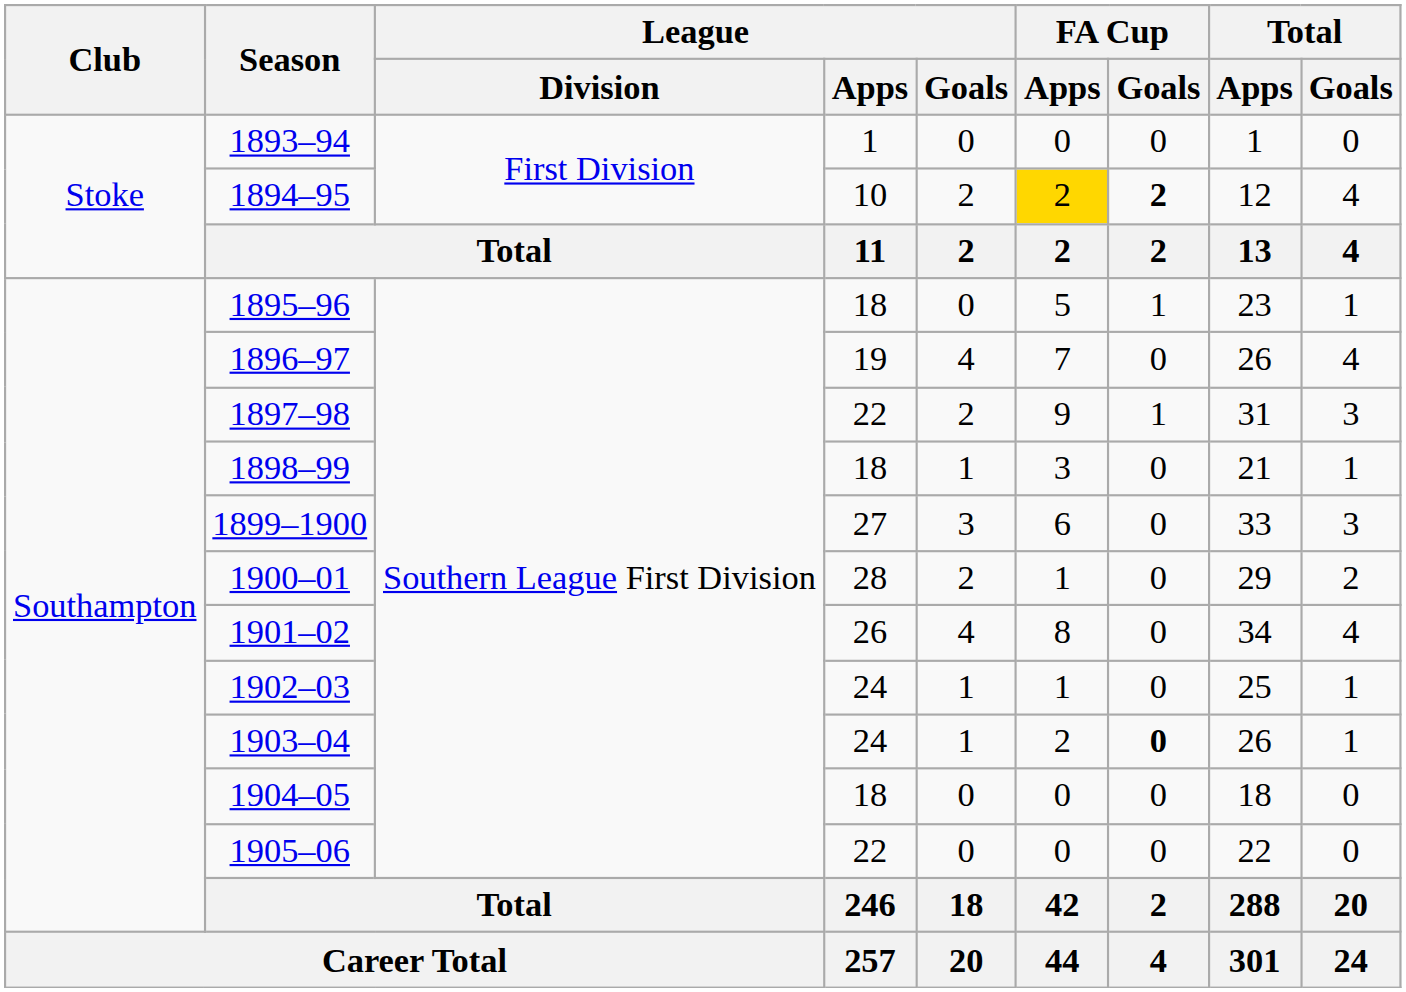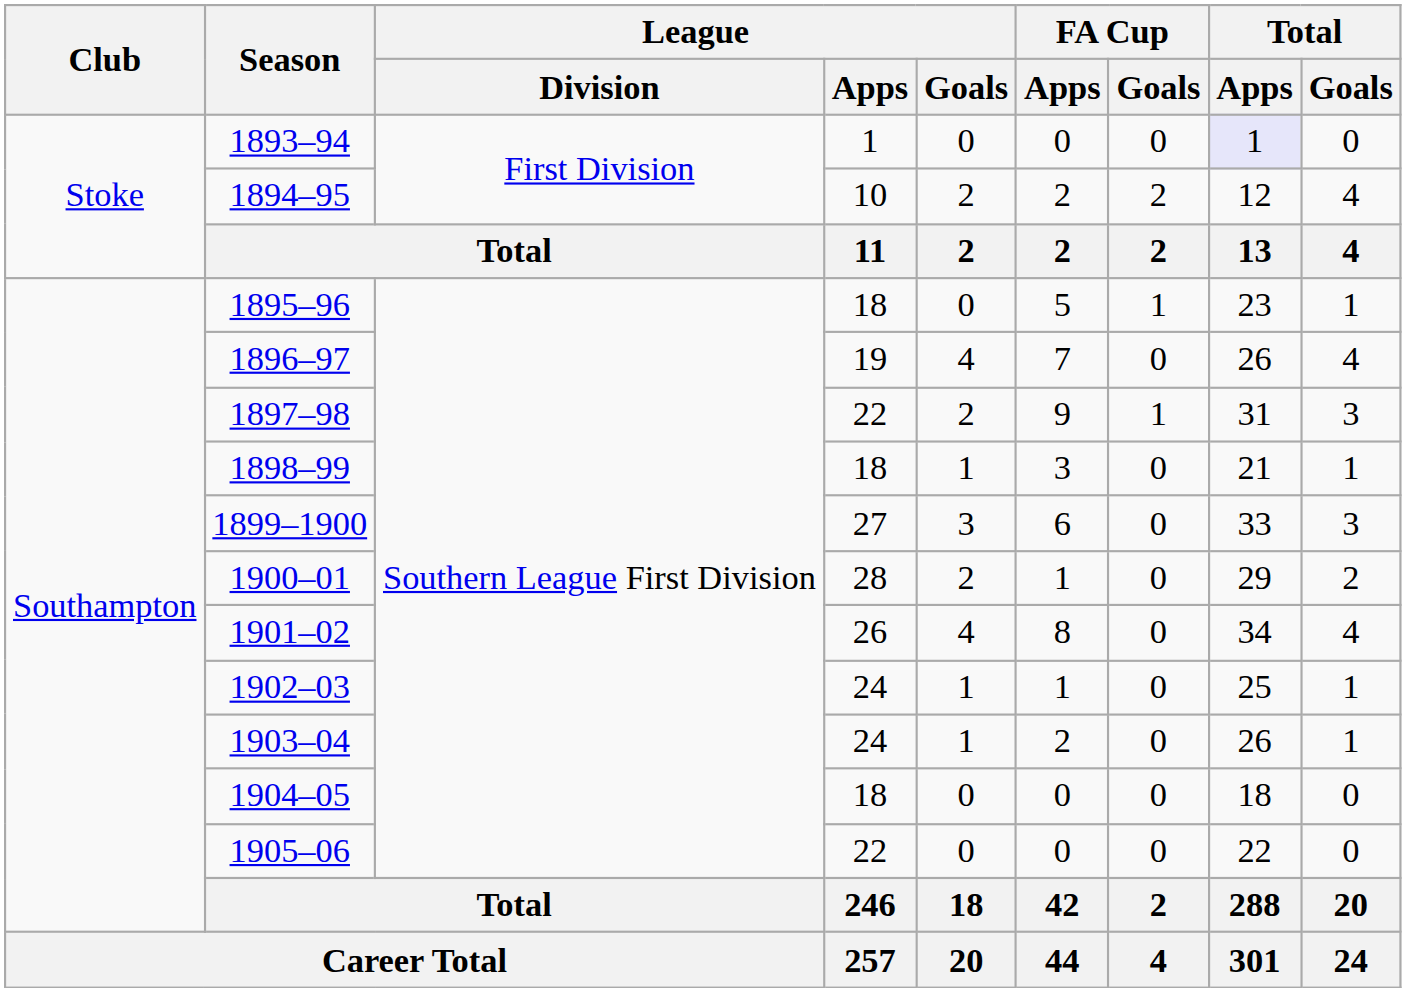(1255, 140) no background -> (1255, 140) lavender background
(1062, 195) gold background -> (1062, 195) no background
(1158, 195) bold -> (1158, 195) normal
(1158, 741) bold -> (1158, 741) normal
